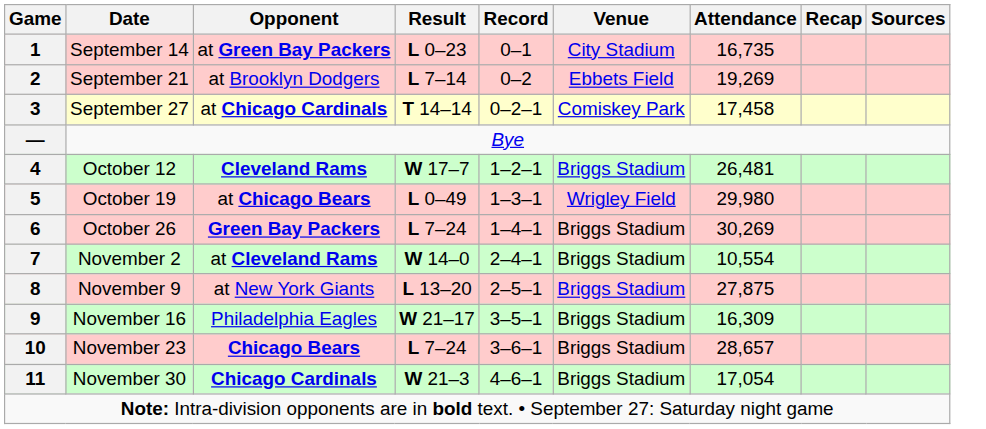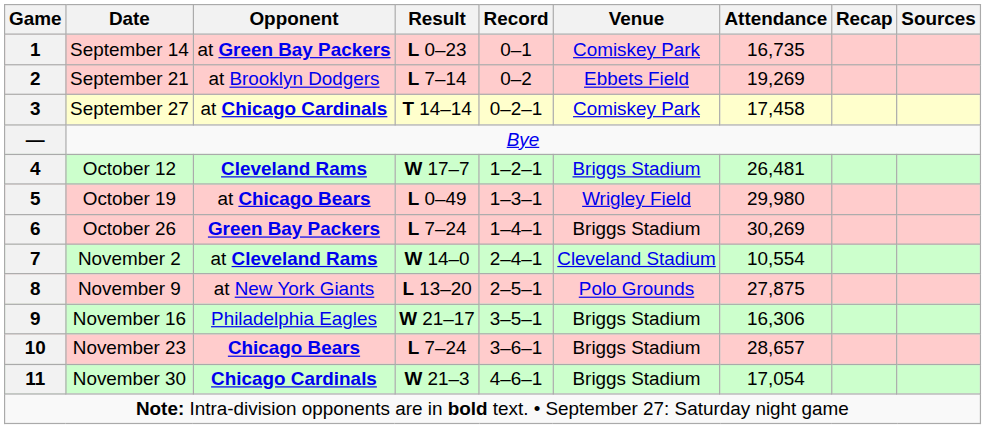(621, 49) City Stadium -> (637, 49) Comiskey Park
(621, 259) Briggs Stadium -> (637, 259) Cleveland Stadium
(621, 288) Briggs Stadium -> (637, 288) Polo Grounds
(745, 318) 16,309 -> (776, 318) 16,306
